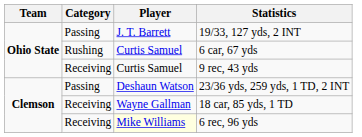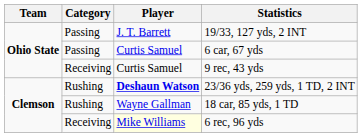(84, 50) Rushing -> (82, 50) Passing
(82, 86) Passing -> (84, 86) Rushing
(155, 86) normal -> (158, 86) bold
(88, 104) Receiving -> (84, 104) Rushing
